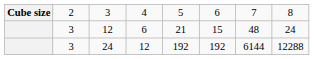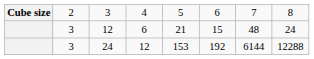(181, 46) 192 -> (181, 46) 153
